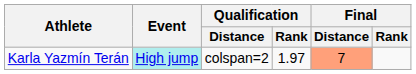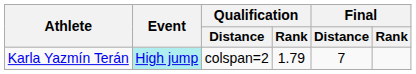(291, 59) 1.97 -> (291, 59) 1.79
(341, 59) lightsalmon background -> (341, 59) no background
